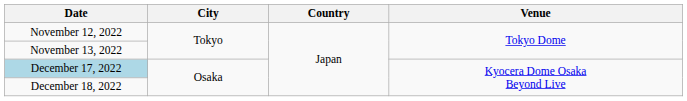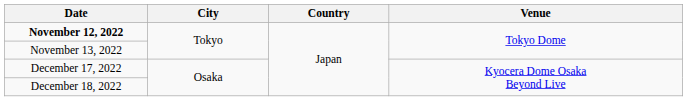(76, 31) normal -> (76, 31) bold
(76, 68) lightblue background -> (76, 68) no background
